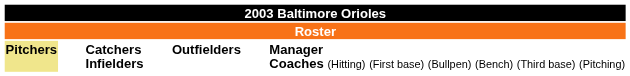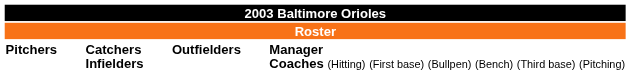(31, 49) khaki background -> (31, 49) no background
